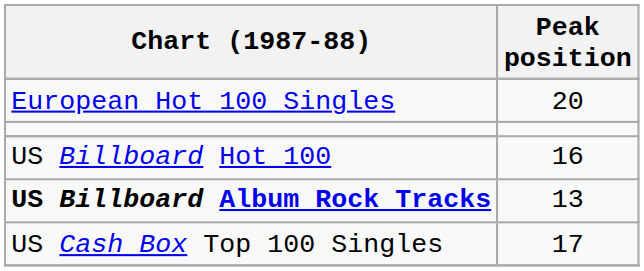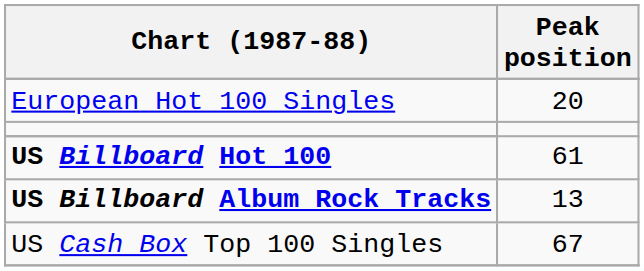(171, 157) normal -> (171, 157) bold
(568, 157) 16 -> (568, 157) 61
(568, 244) 17 -> (568, 244) 67
